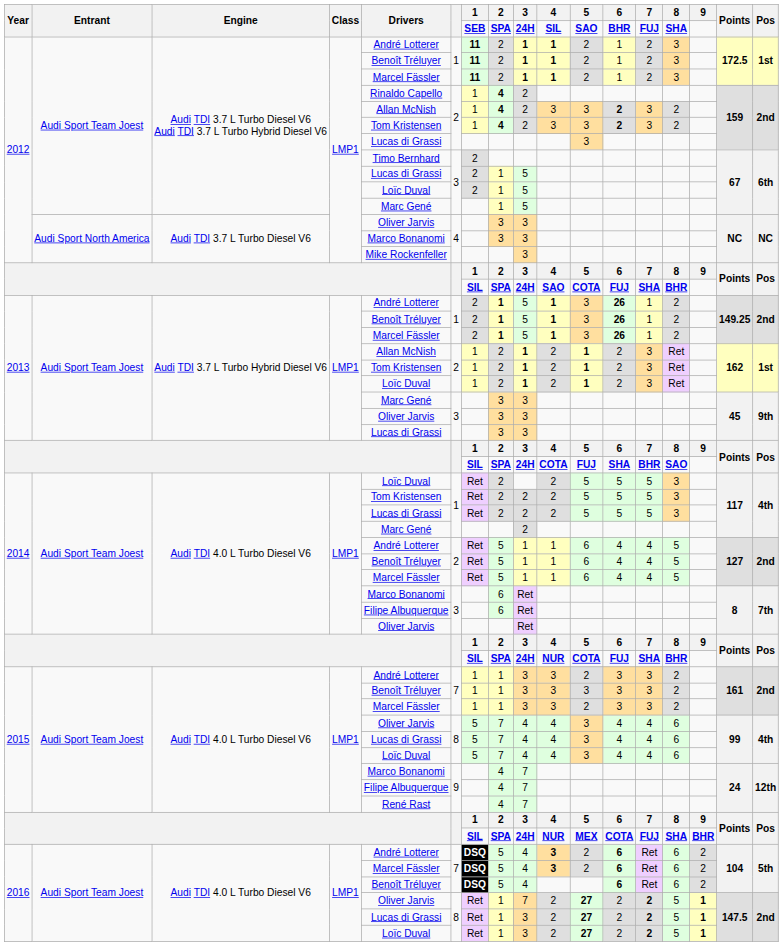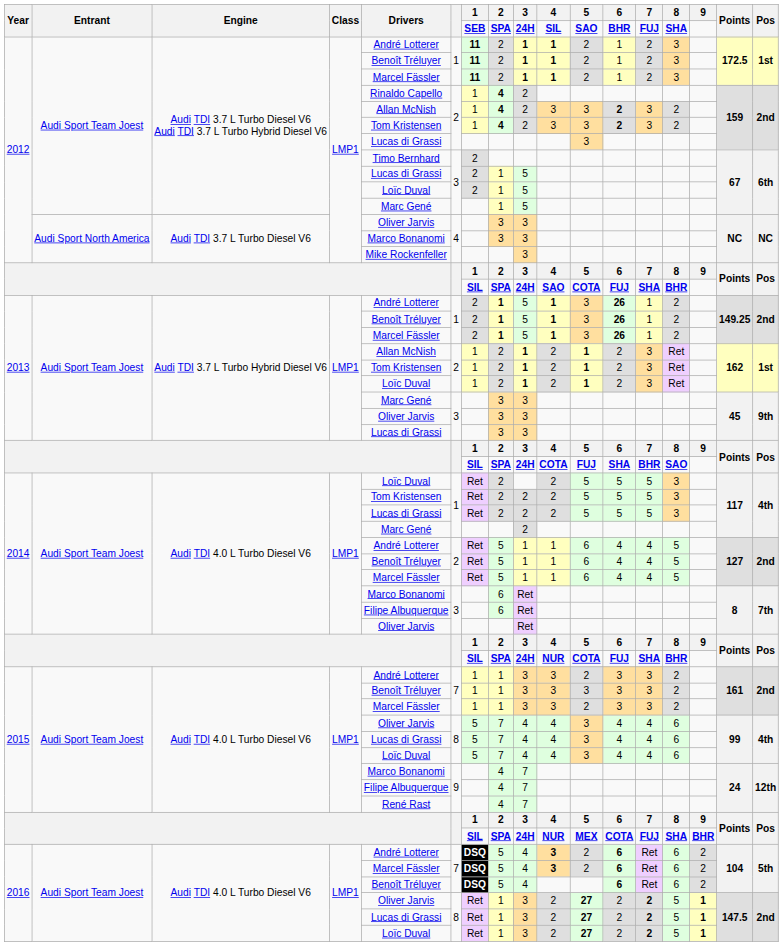(525, 901) 7 -> (525, 901) 3
